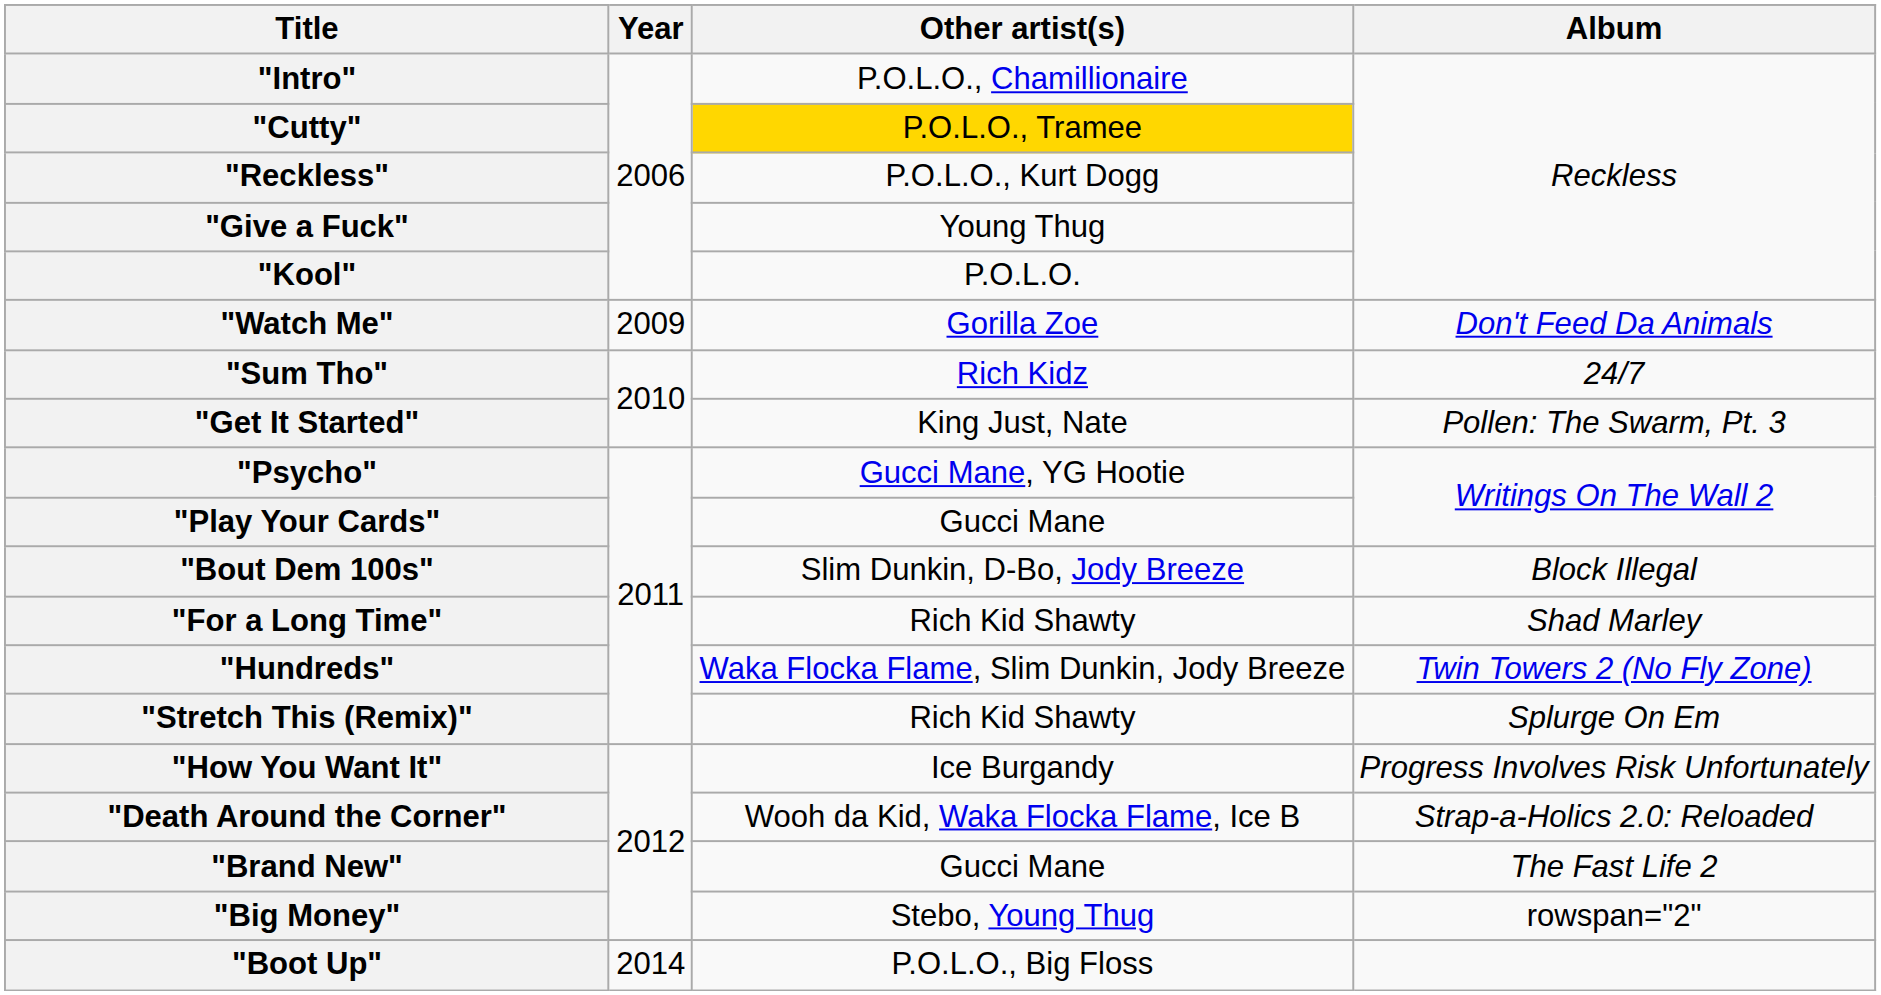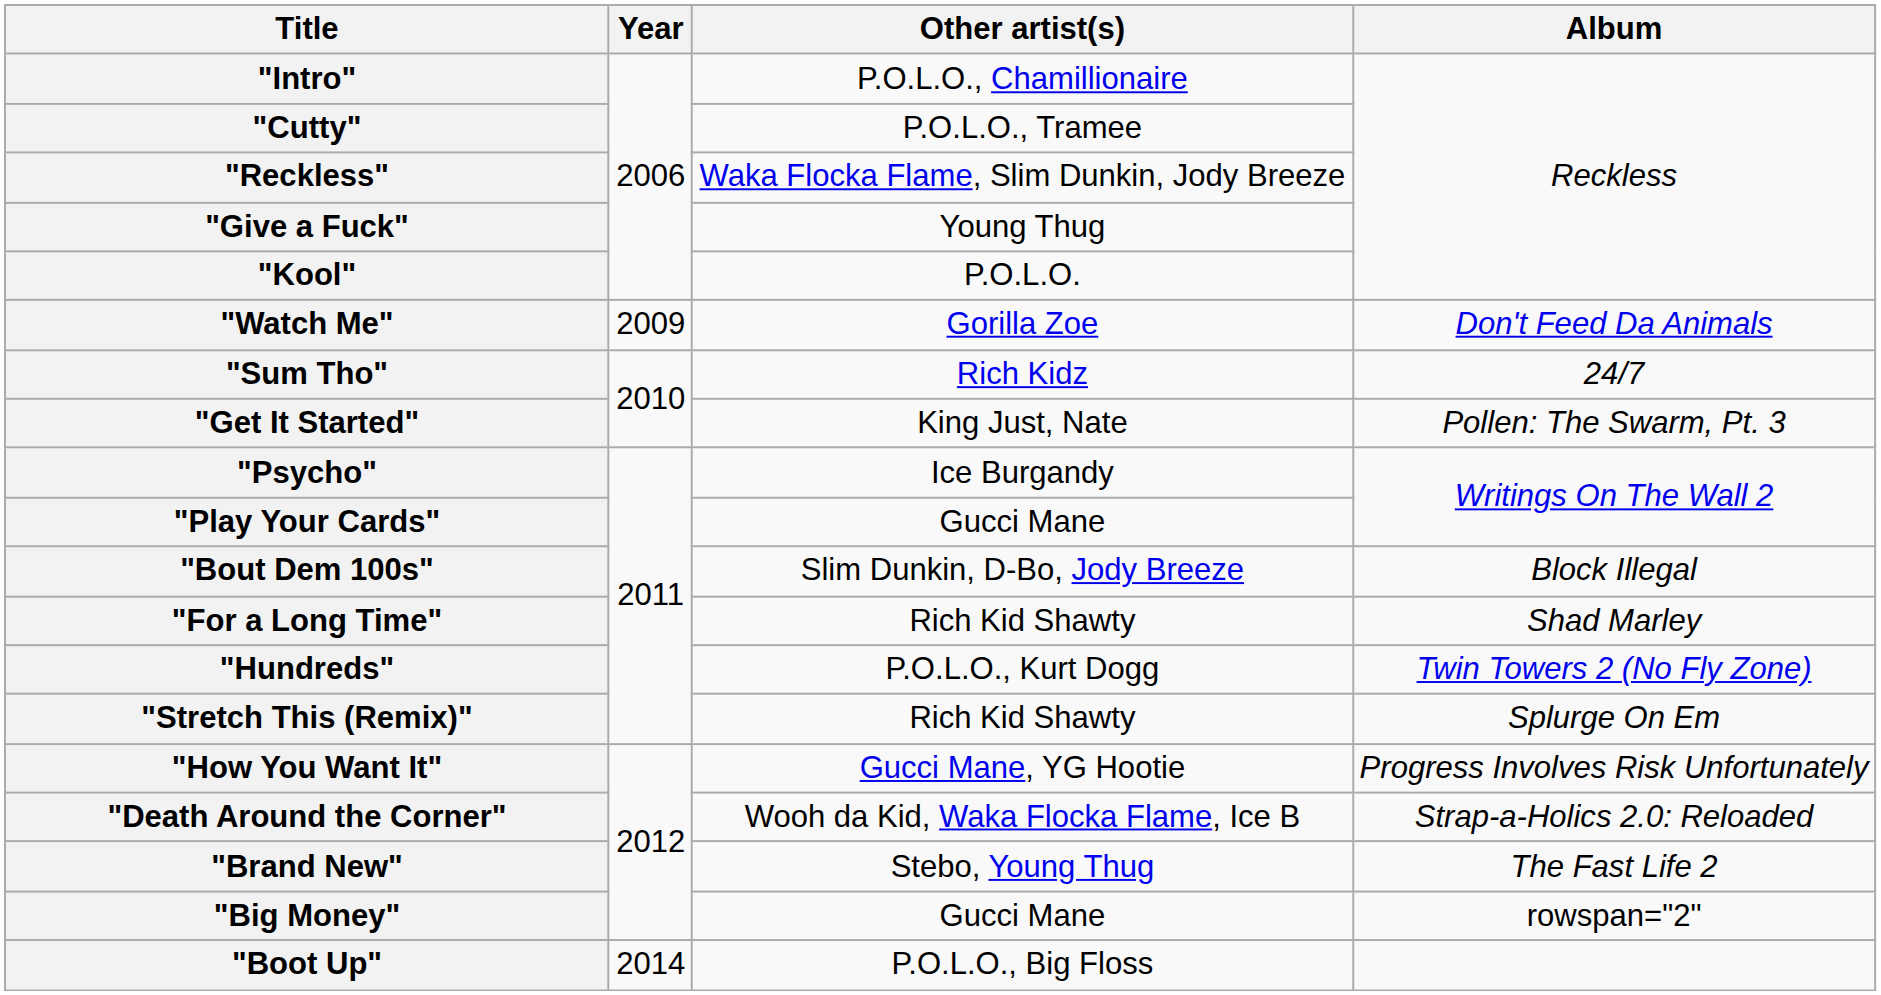(1022, 127) gold background -> (1022, 127) no background
(1022, 176) P.O.L.O., Kurt Dogg -> (1022, 176) Waka Flocka Flame, Slim Dunkin, Jody Breeze
(1022, 472) Gucci Mane, YG Hootie -> (1022, 472) Ice Burgandy
(1022, 669) Waka Flocka Flame, Slim Dunkin, Jody Breeze -> (1022, 669) P.O.L.O., Kurt Dogg
(1022, 767) Ice Burgandy -> (1022, 767) Gucci Mane, YG Hootie
(1022, 865) Gucci Mane -> (1022, 865) Stebo, Young Thug
(1022, 915) Stebo, Young Thug -> (1022, 915) Gucci Mane
